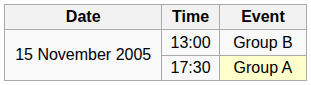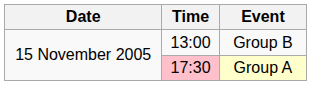(191, 67) no background -> (191, 67) pink background
